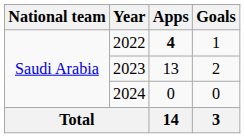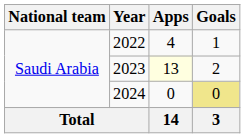(171, 42) bold -> (171, 42) normal
(171, 68) no background -> (171, 68) lightyellow background
(216, 94) no background -> (216, 94) khaki background
